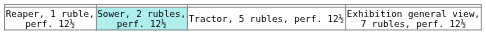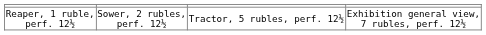(142, 19) paleturquoise background -> (142, 19) no background
